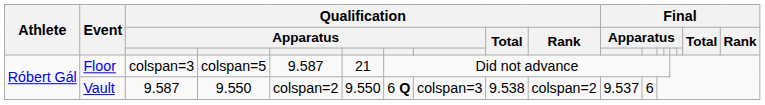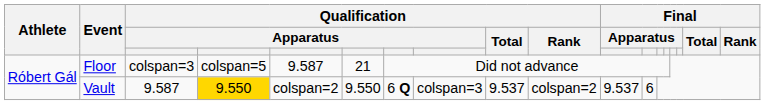(234, 89) no background -> (234, 89) gold background
(507, 89) 9.538 -> (507, 89) 9.537
